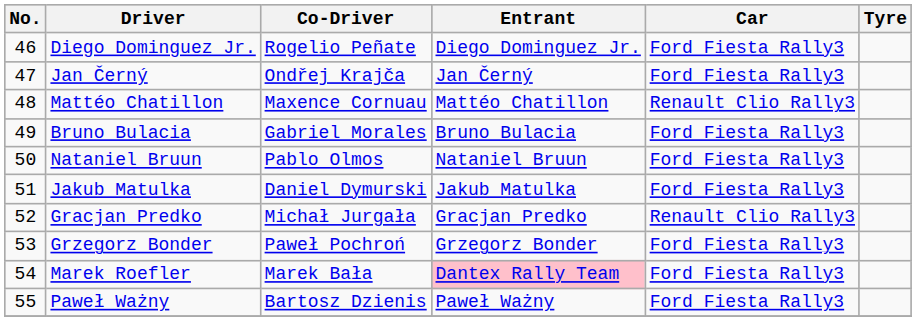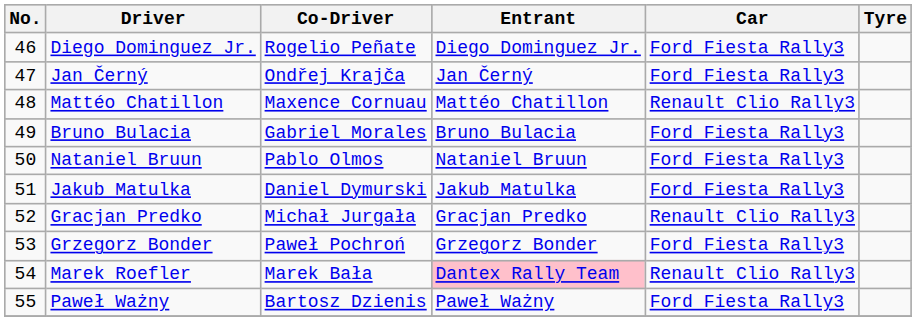(747, 274) Ford Fiesta Rally3 -> (752, 274) Renault Clio Rally3
